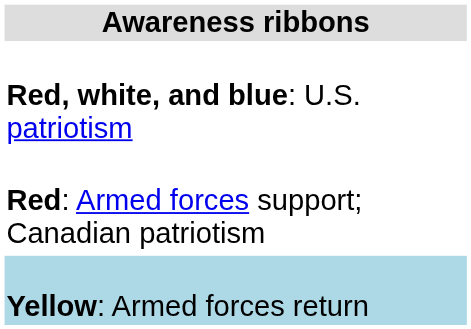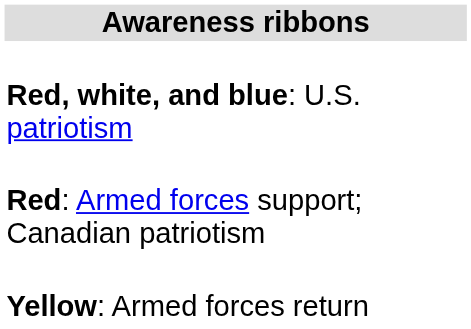(188, 306) lightblue background -> (188, 306) no background
